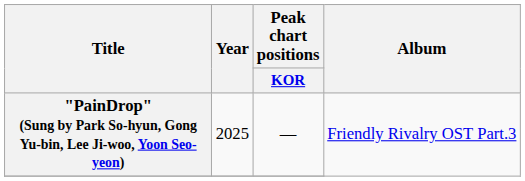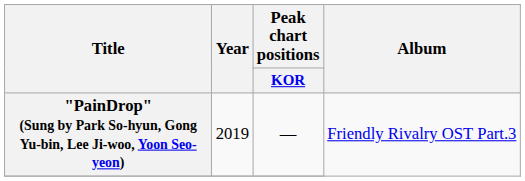(232, 134) 2025 -> (232, 134) 2019
